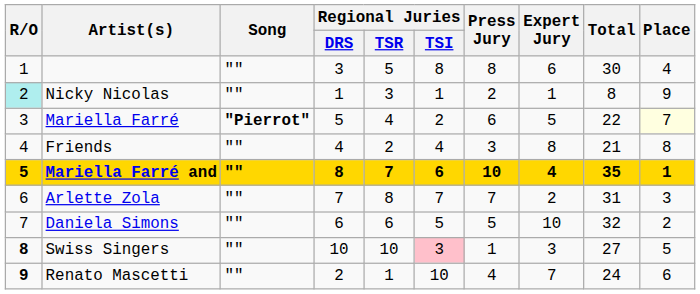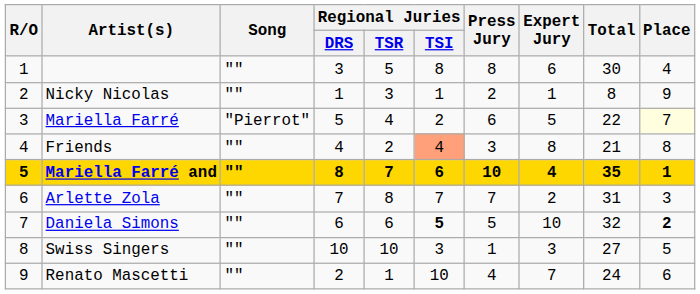(24, 95) paleturquoise background -> (24, 95) no background
(267, 121) bold -> (267, 121) normal
(439, 147) no background -> (439, 147) lightsalmon background
(439, 224) normal -> (439, 224) bold
(667, 224) normal -> (667, 224) bold
(24, 250) bold -> (24, 250) normal
(439, 250) pink background -> (439, 250) no background
(24, 276) bold -> (24, 276) normal
